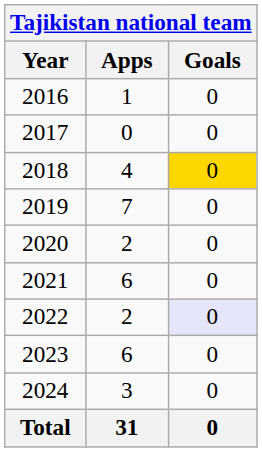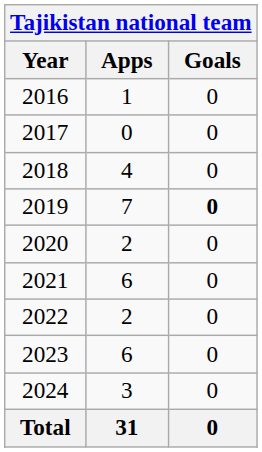(212, 170) gold background -> (212, 170) no background
(212, 206) normal -> (212, 206) bold
(212, 317) lavender background -> (212, 317) no background
